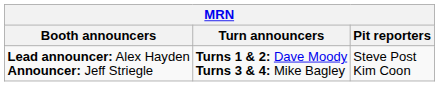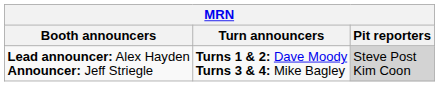(385, 64) no background -> (385, 64) lightgrey background
